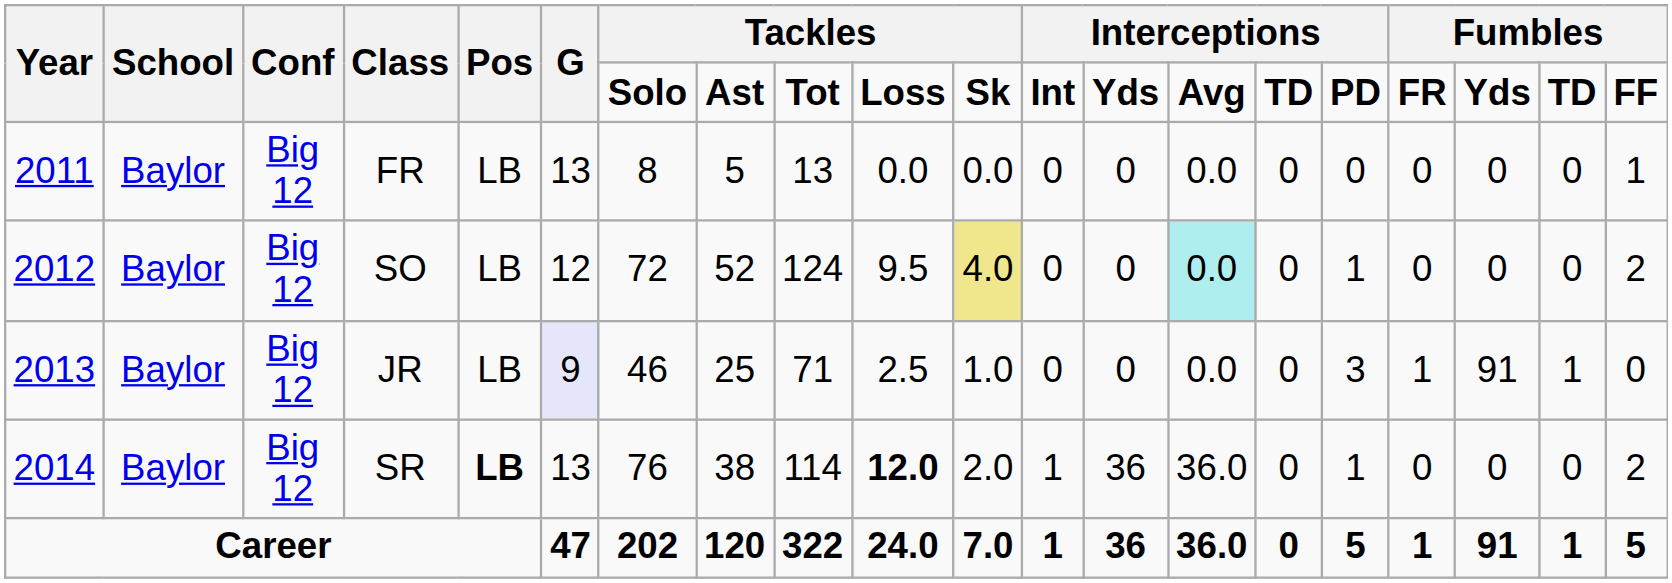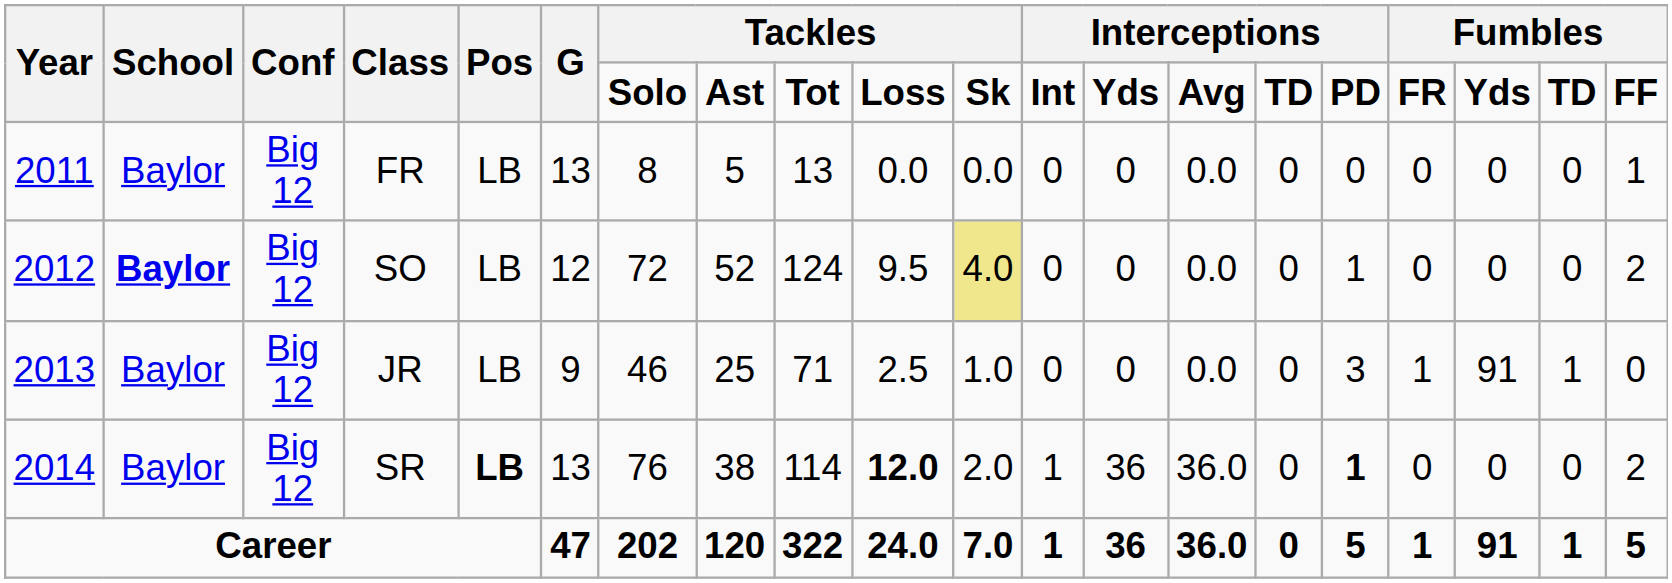(173, 269) normal -> (173, 269) bold
(1212, 269) paleturquoise background -> (1212, 269) no background
(570, 369) lavender background -> (570, 369) no background
(1355, 468) normal -> (1355, 468) bold
